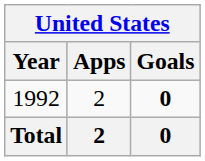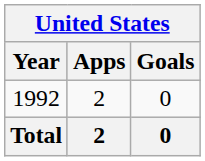(165, 98) bold -> (165, 98) normal
